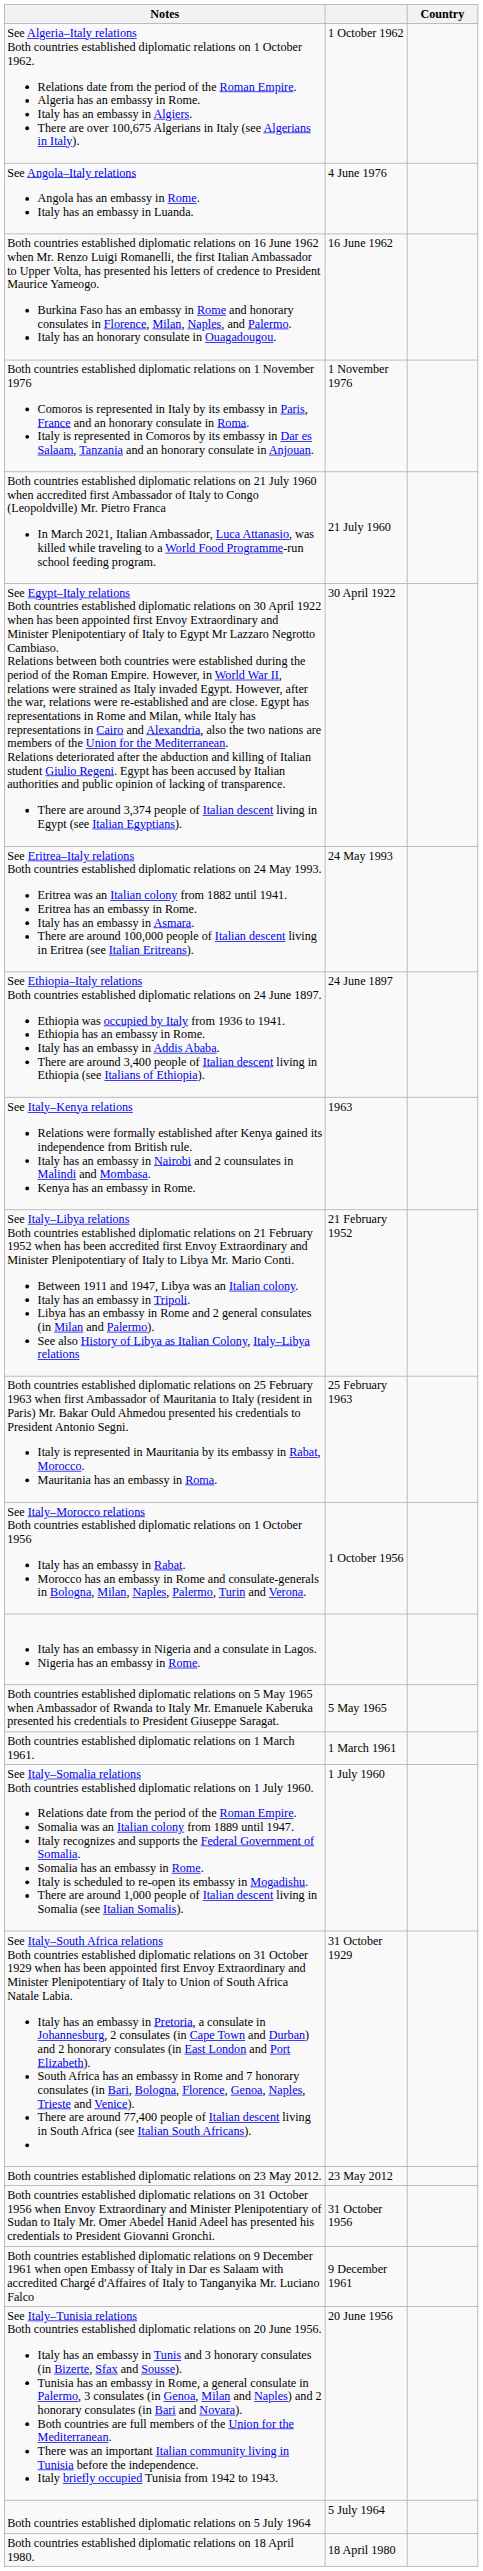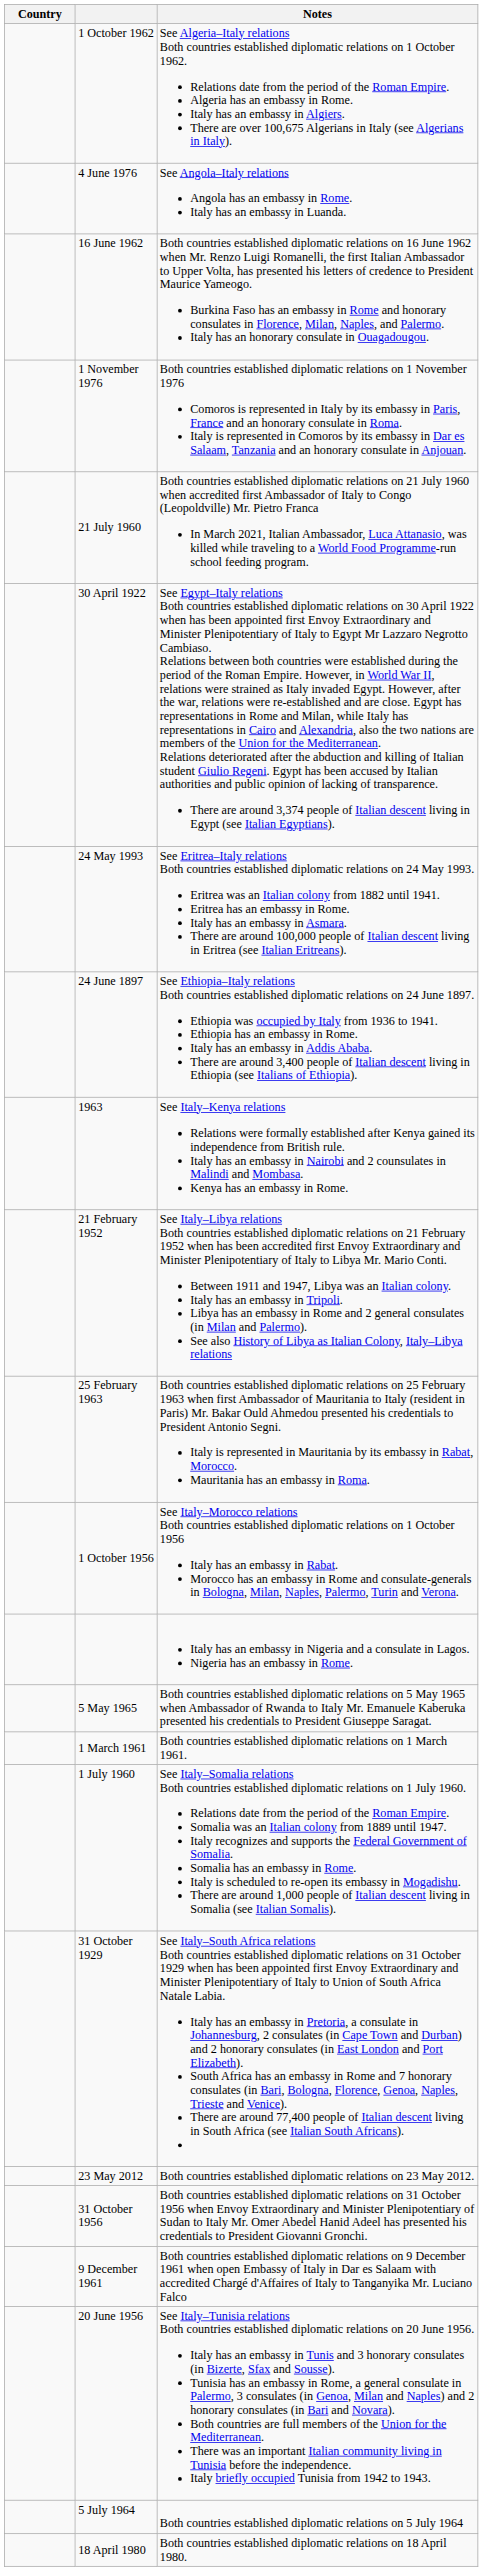columns swapped: (442, 14) <-> (165, 14)
